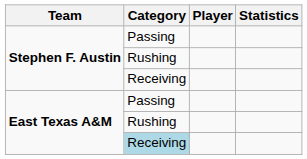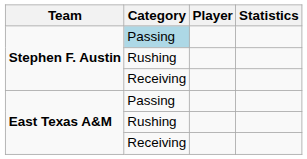(151, 36) no background -> (151, 36) lightblue background
(157, 143) lightblue background -> (157, 143) no background
